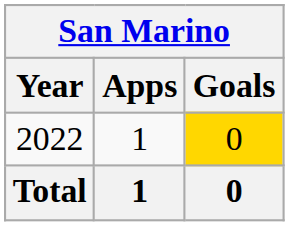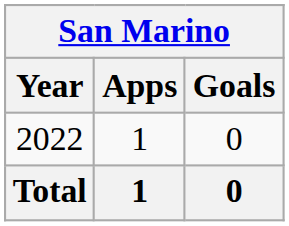(234, 138) gold background -> (234, 138) no background
